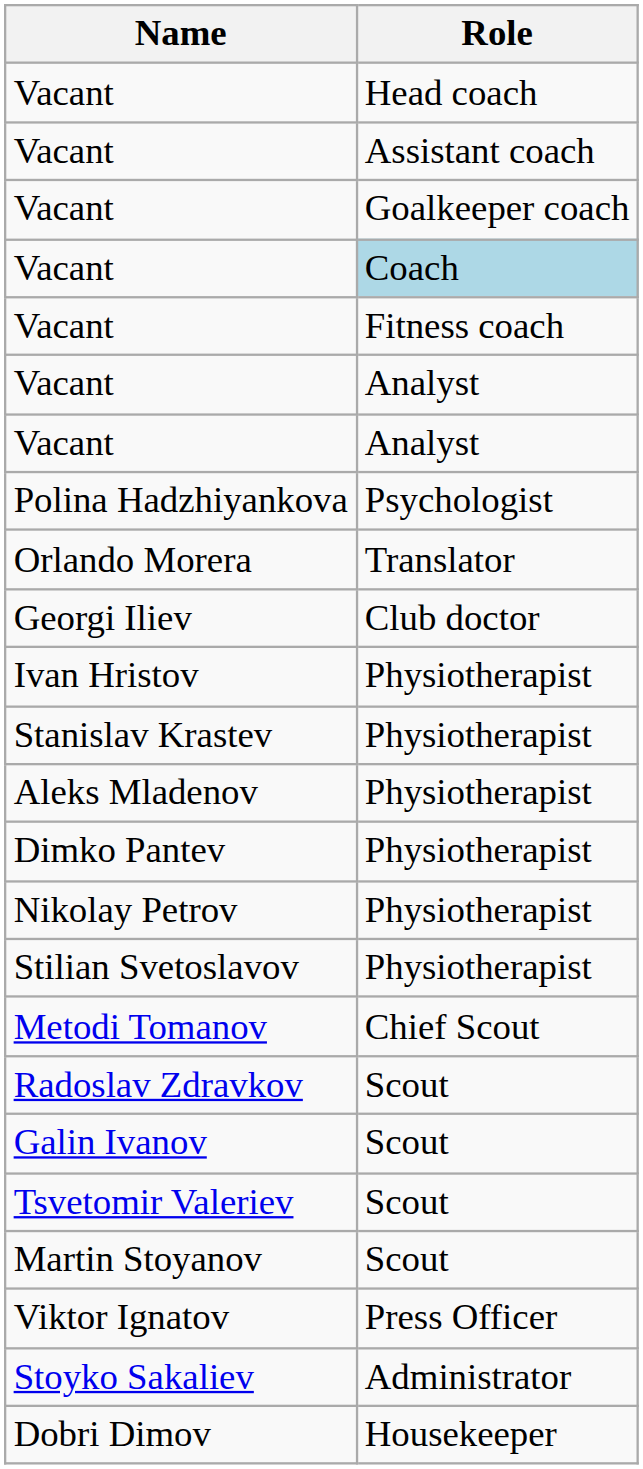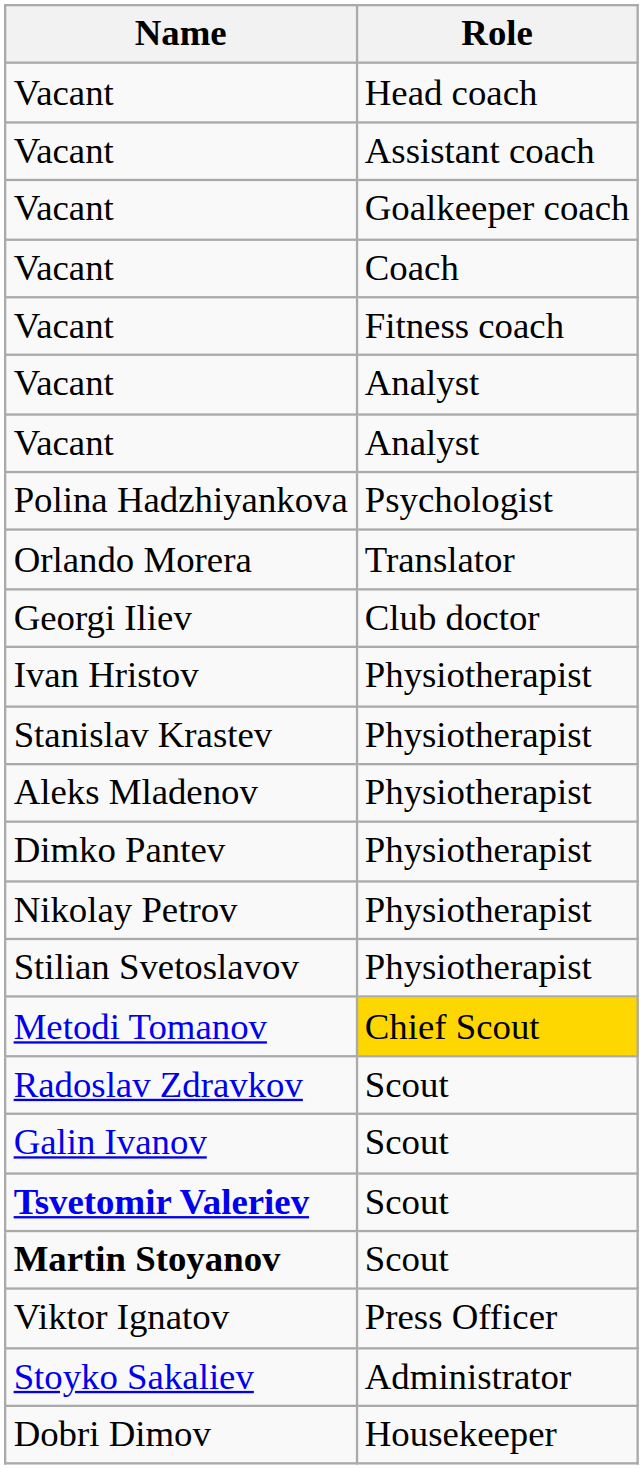(412, 267) lightblue background -> (412, 267) no background
(452, 1025) no background -> (452, 1025) gold background
(154, 1200) normal -> (161, 1200) bold
(138, 1259) normal -> (147, 1259) bold
